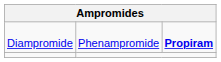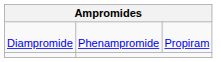(189, 44) bold -> (187, 44) normal
